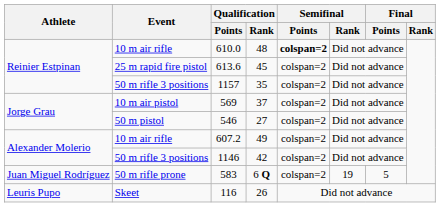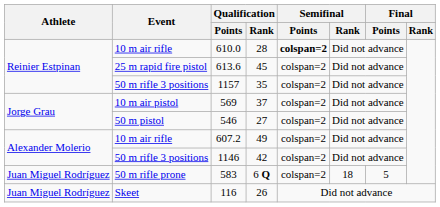(262, 49) 48 -> (262, 49) 28
(348, 175) 19 -> (348, 175) 18
(34, 193) Leuris Pupo -> (58, 193) Juan Miguel Rodríguez
